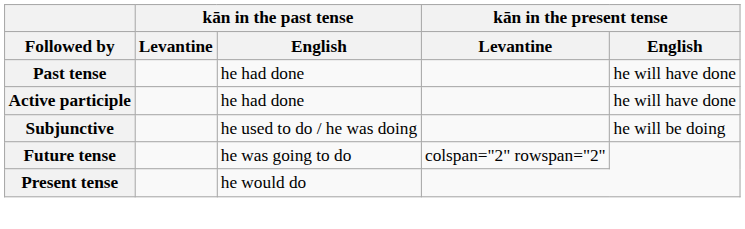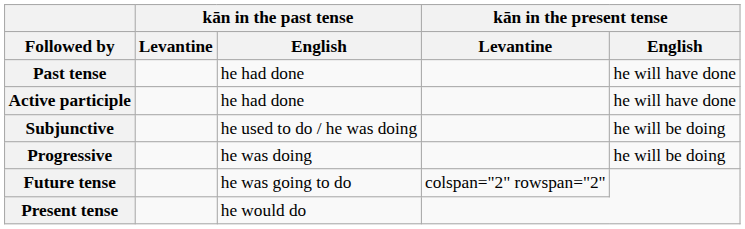+ row: (70, 155)
